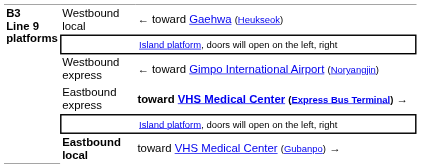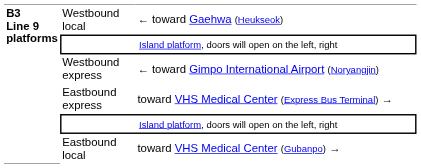(273, 99) bold -> (265, 99) normal
(91, 148) bold -> (89, 148) normal
